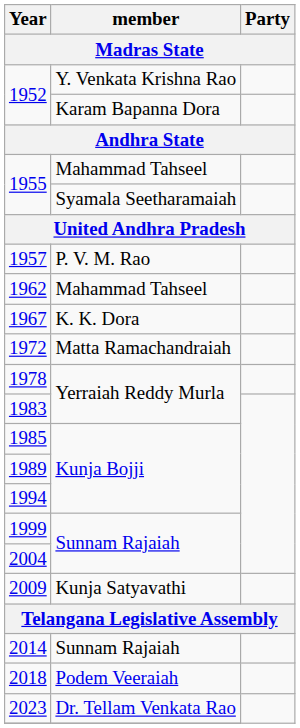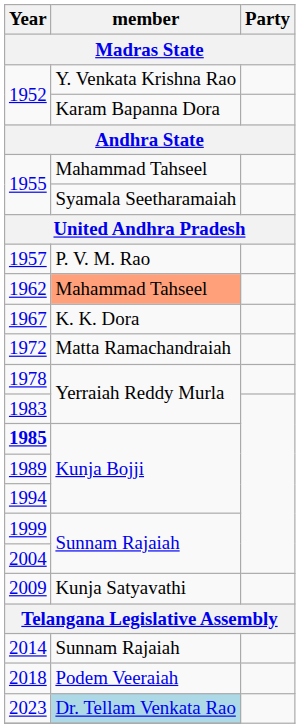(131, 288) no background -> (131, 288) lightsalmon background
(28, 438) normal -> (28, 438) bold
(146, 708) no background -> (146, 708) lightblue background
